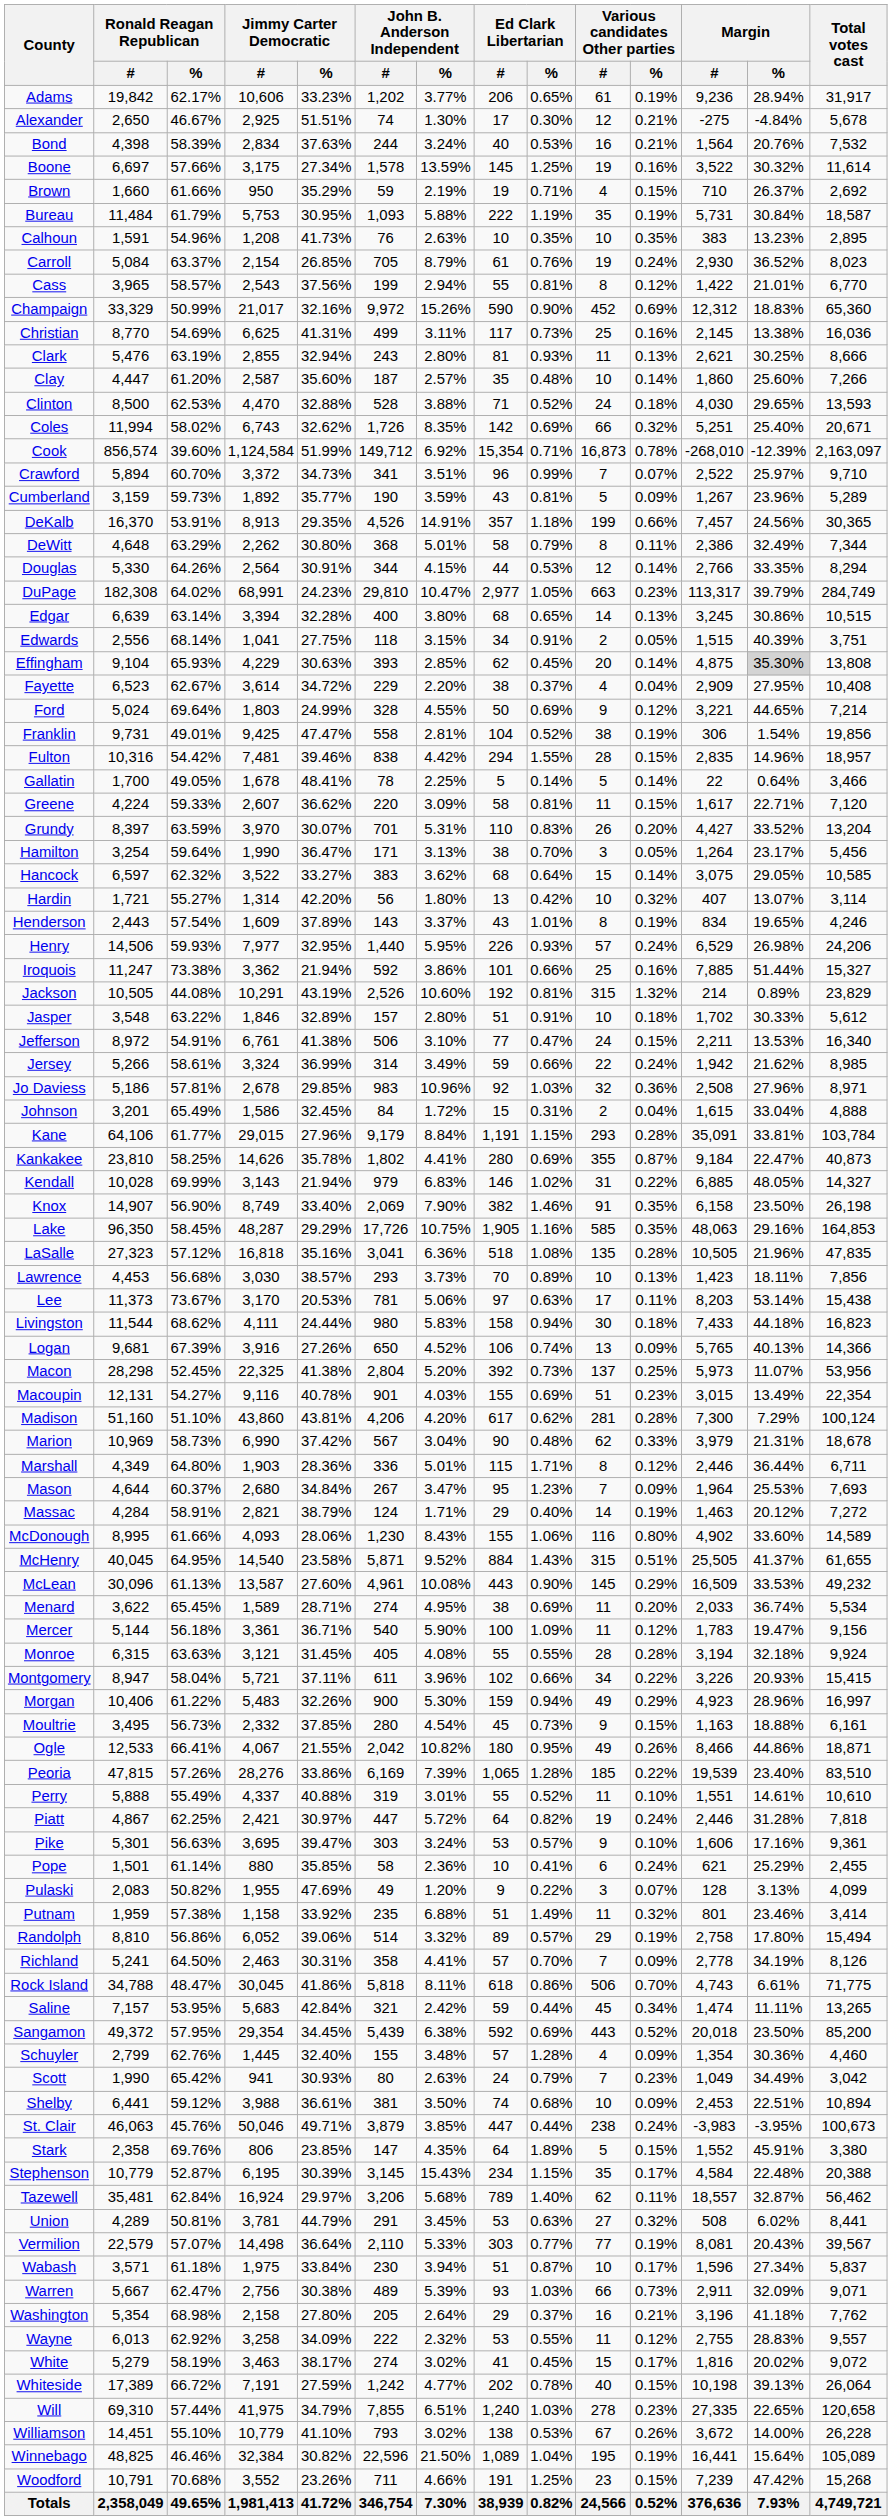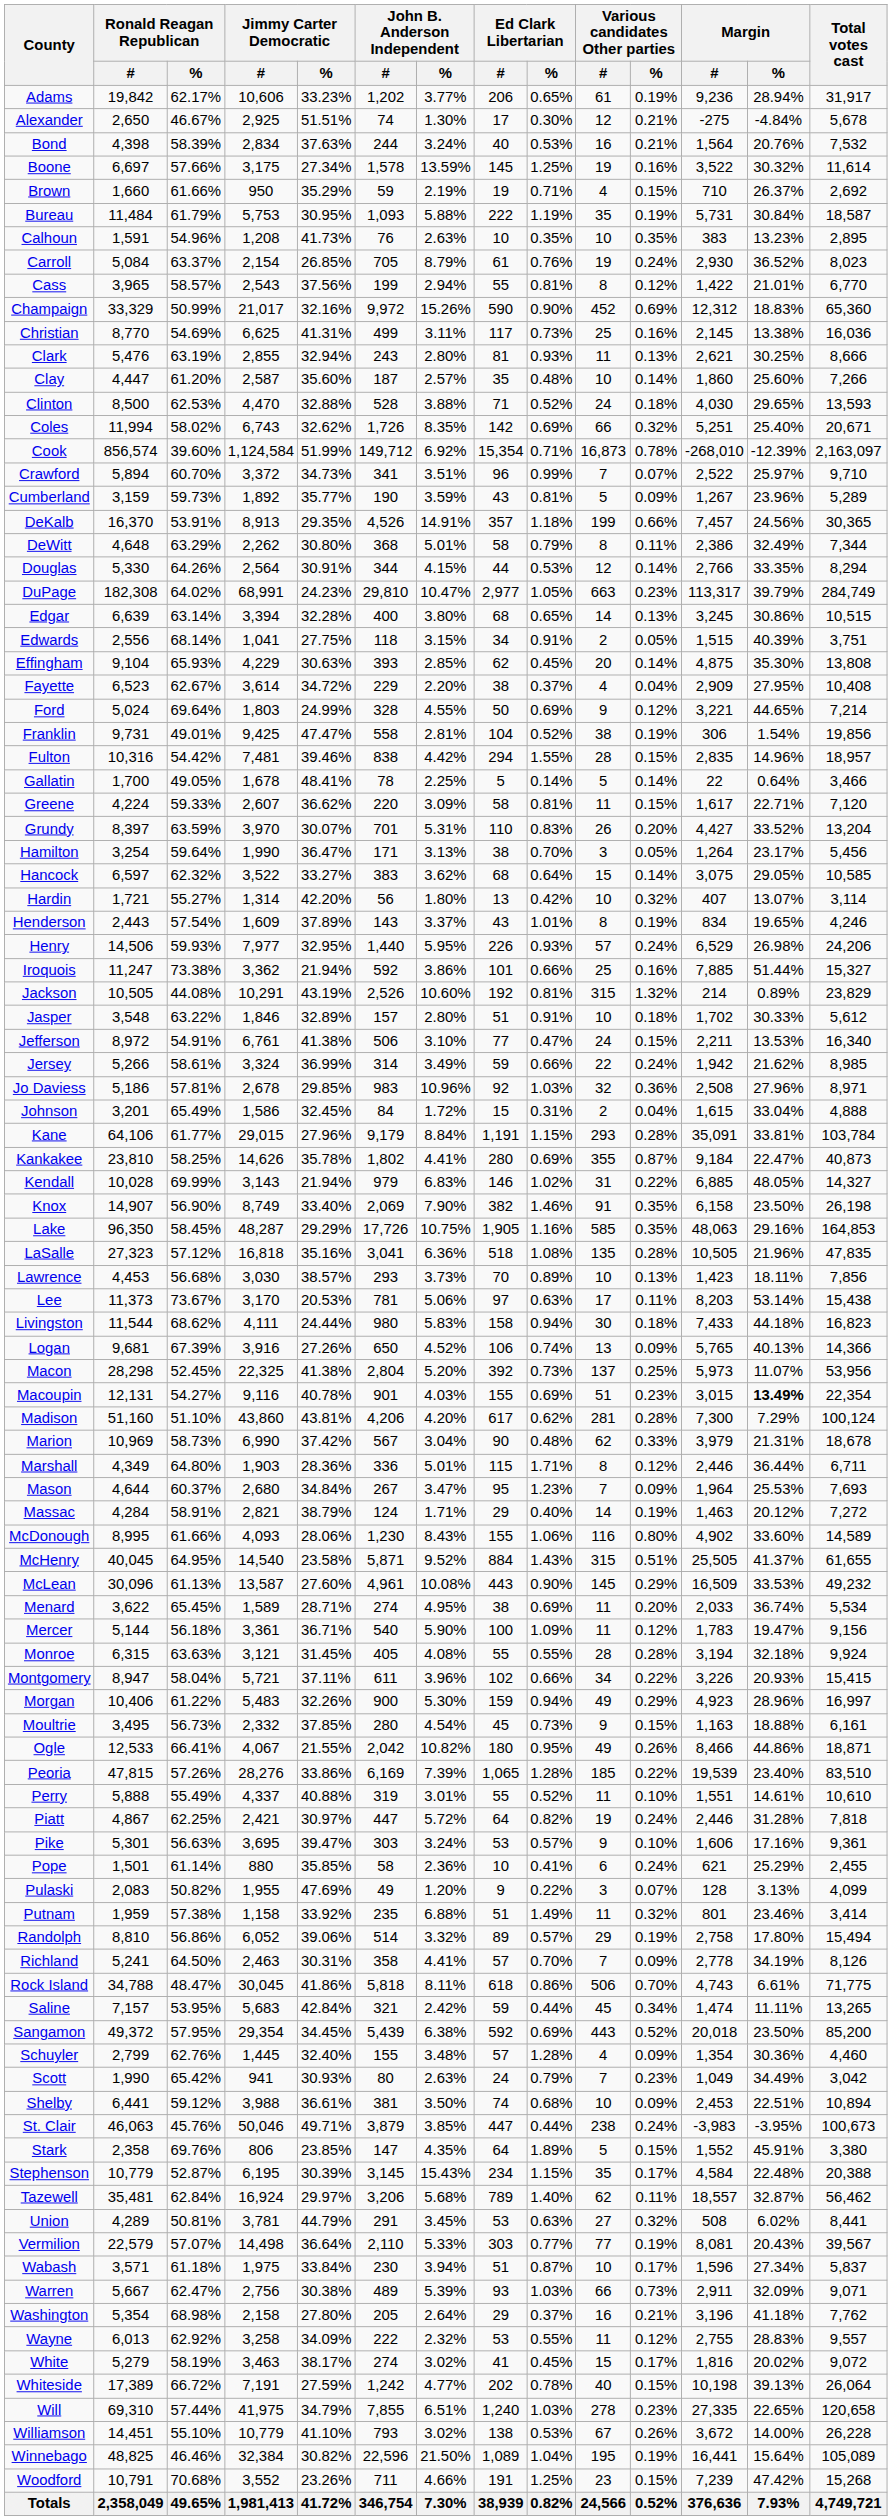(778, 663) lightgrey background -> (778, 663) no background
(778, 1394) normal -> (778, 1394) bold
